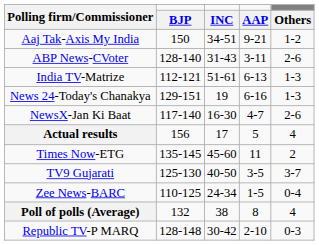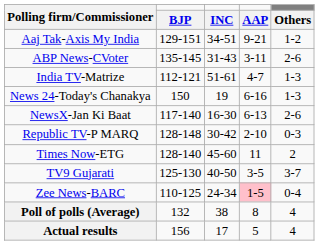(180, 39) 150 -> (180, 39) 129-151
(180, 58) 128-140 -> (180, 58) 135-145
(255, 77) 6-13 -> (255, 77) 4-7
(180, 96) 129-151 -> (180, 96) 150
(255, 115) 4-7 -> (255, 115) 6-13
rows swapped: (80, 230) <-> (80, 134)
(180, 154) 135-145 -> (180, 154) 128-140
(255, 192) no background -> (255, 192) pink background
